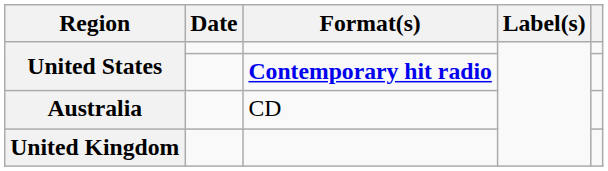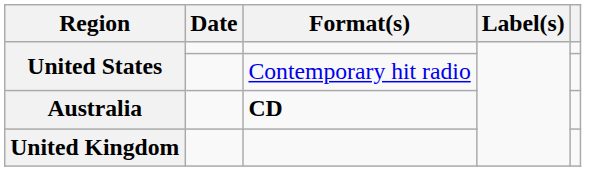(370, 71) bold -> (360, 71) normal
(265, 109) normal -> (266, 109) bold
